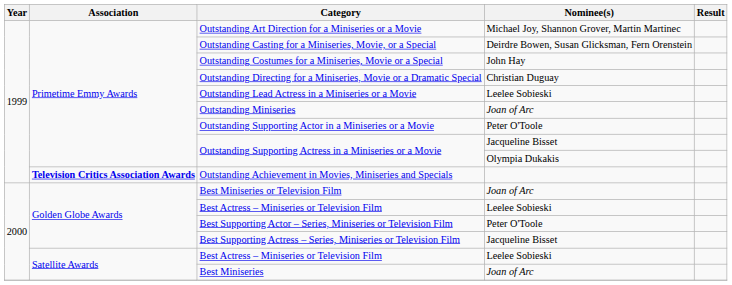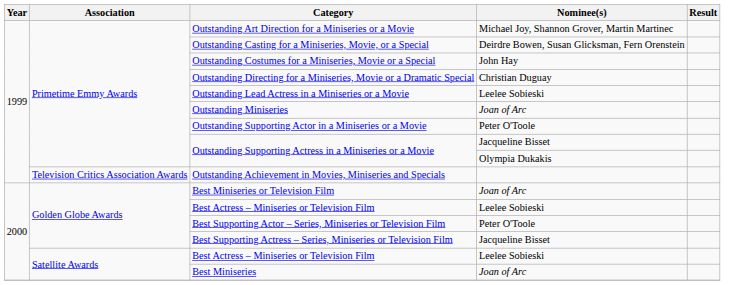(113, 175) bold -> (110, 175) normal
